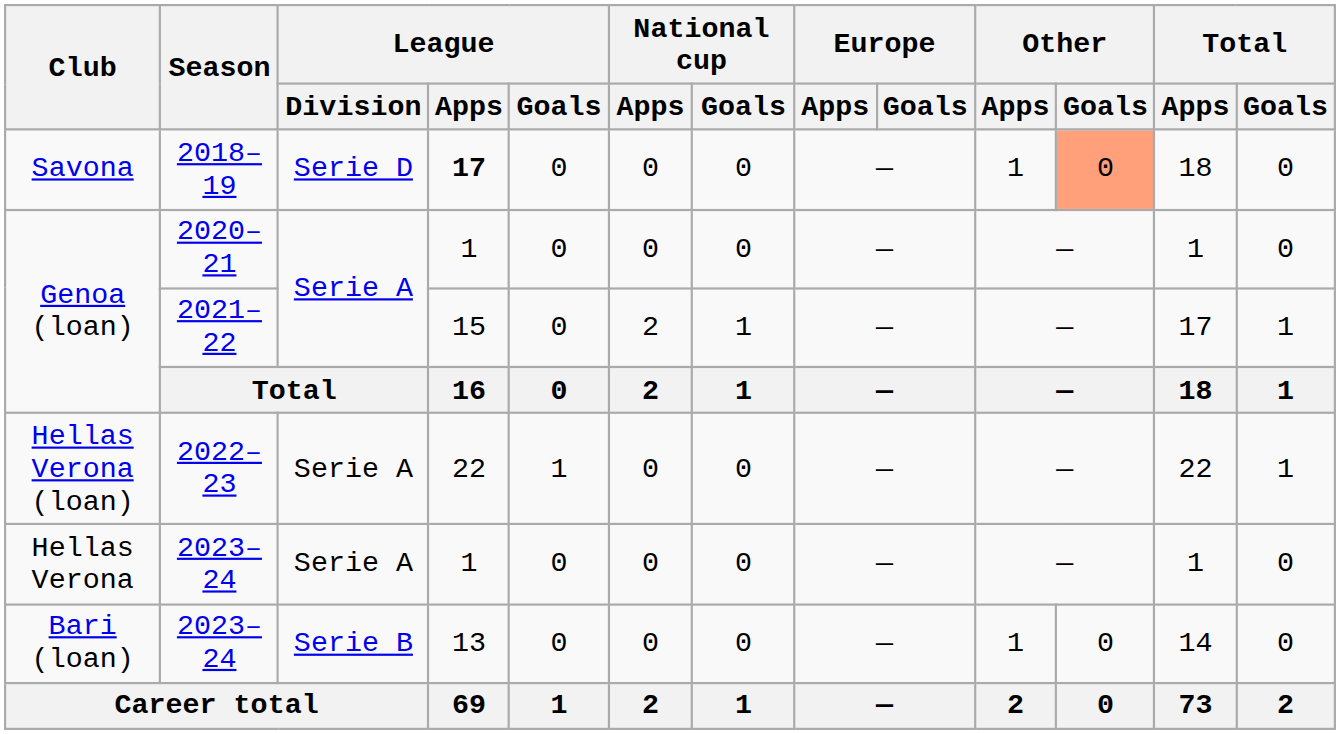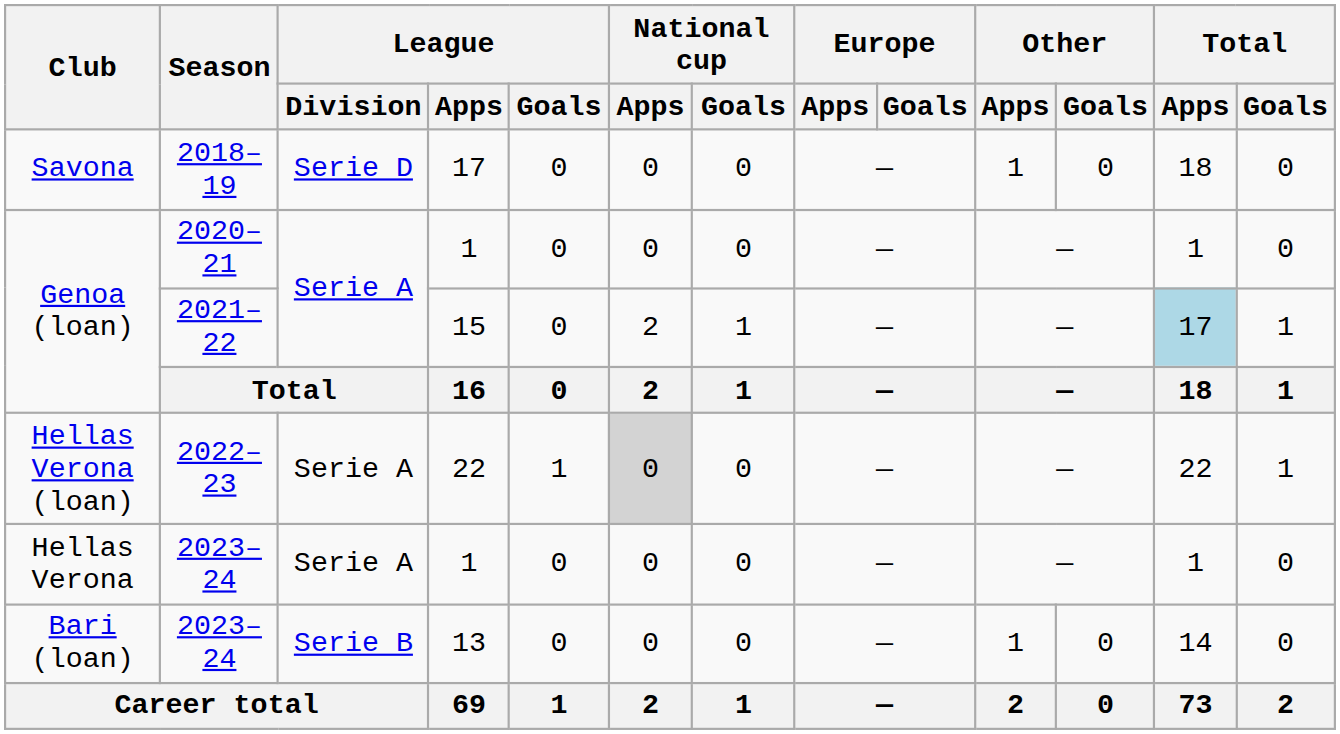(469, 170) bold -> (469, 170) normal
(1105, 170) lightsalmon background -> (1105, 170) no background
(1195, 327) no background -> (1195, 327) lightblue background
(650, 469) no background -> (650, 469) lightgrey background
